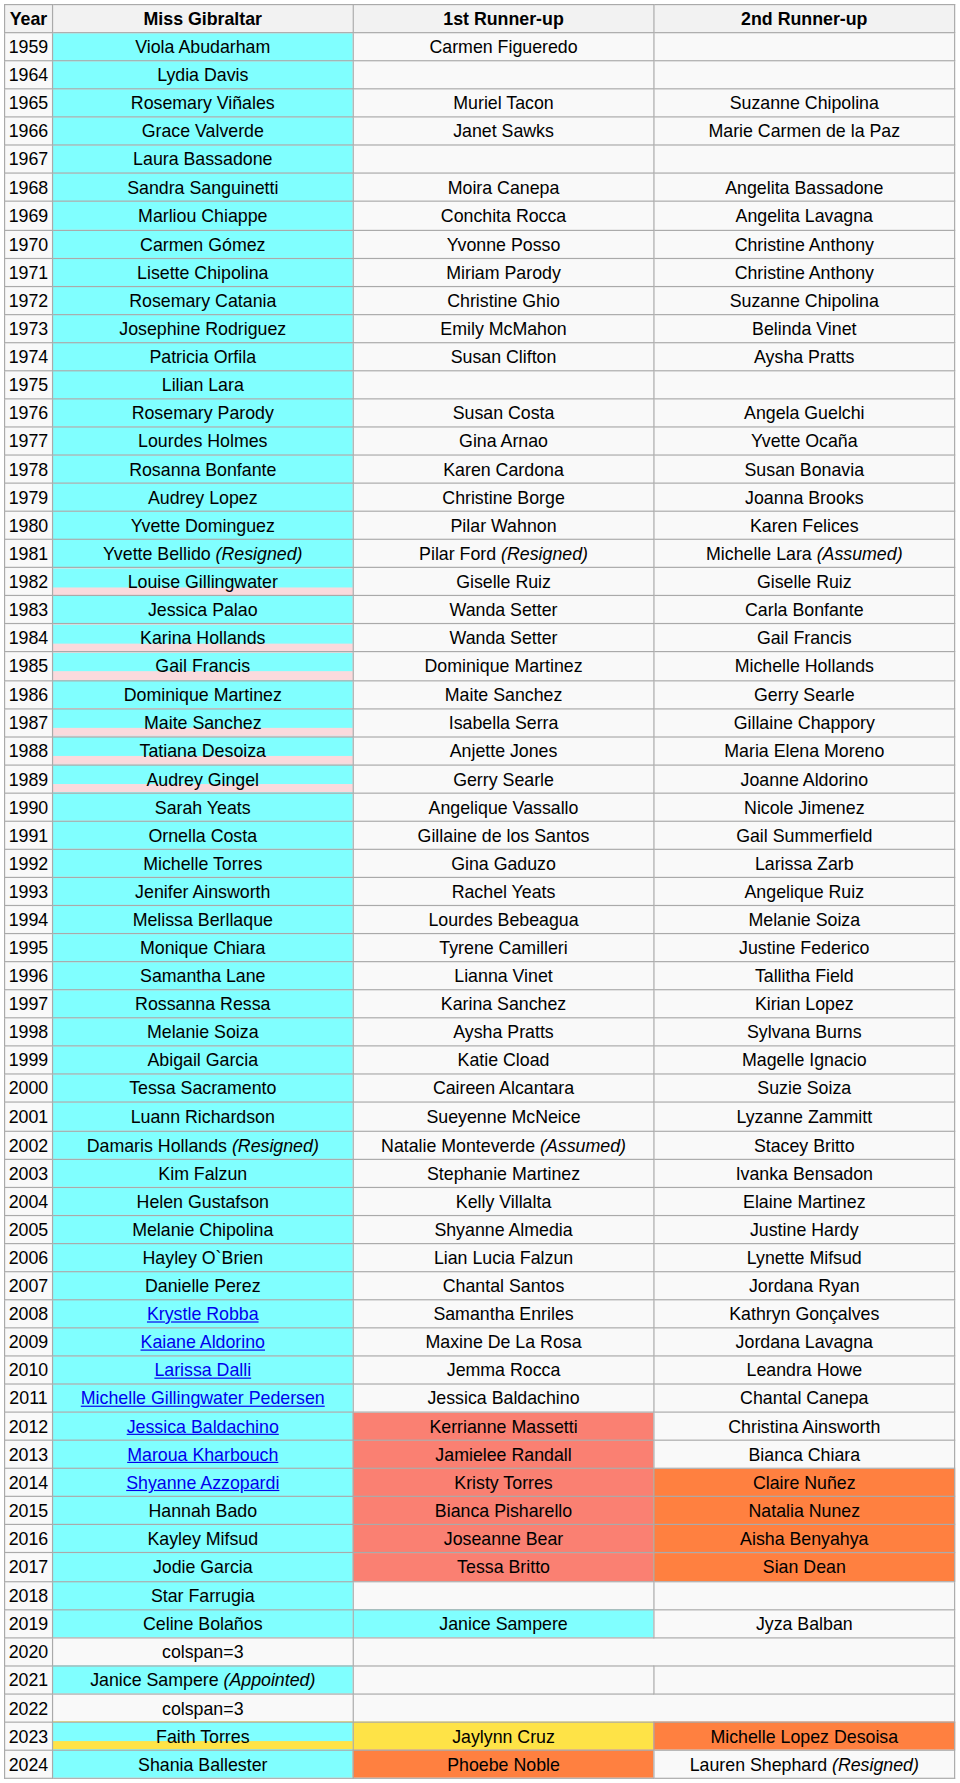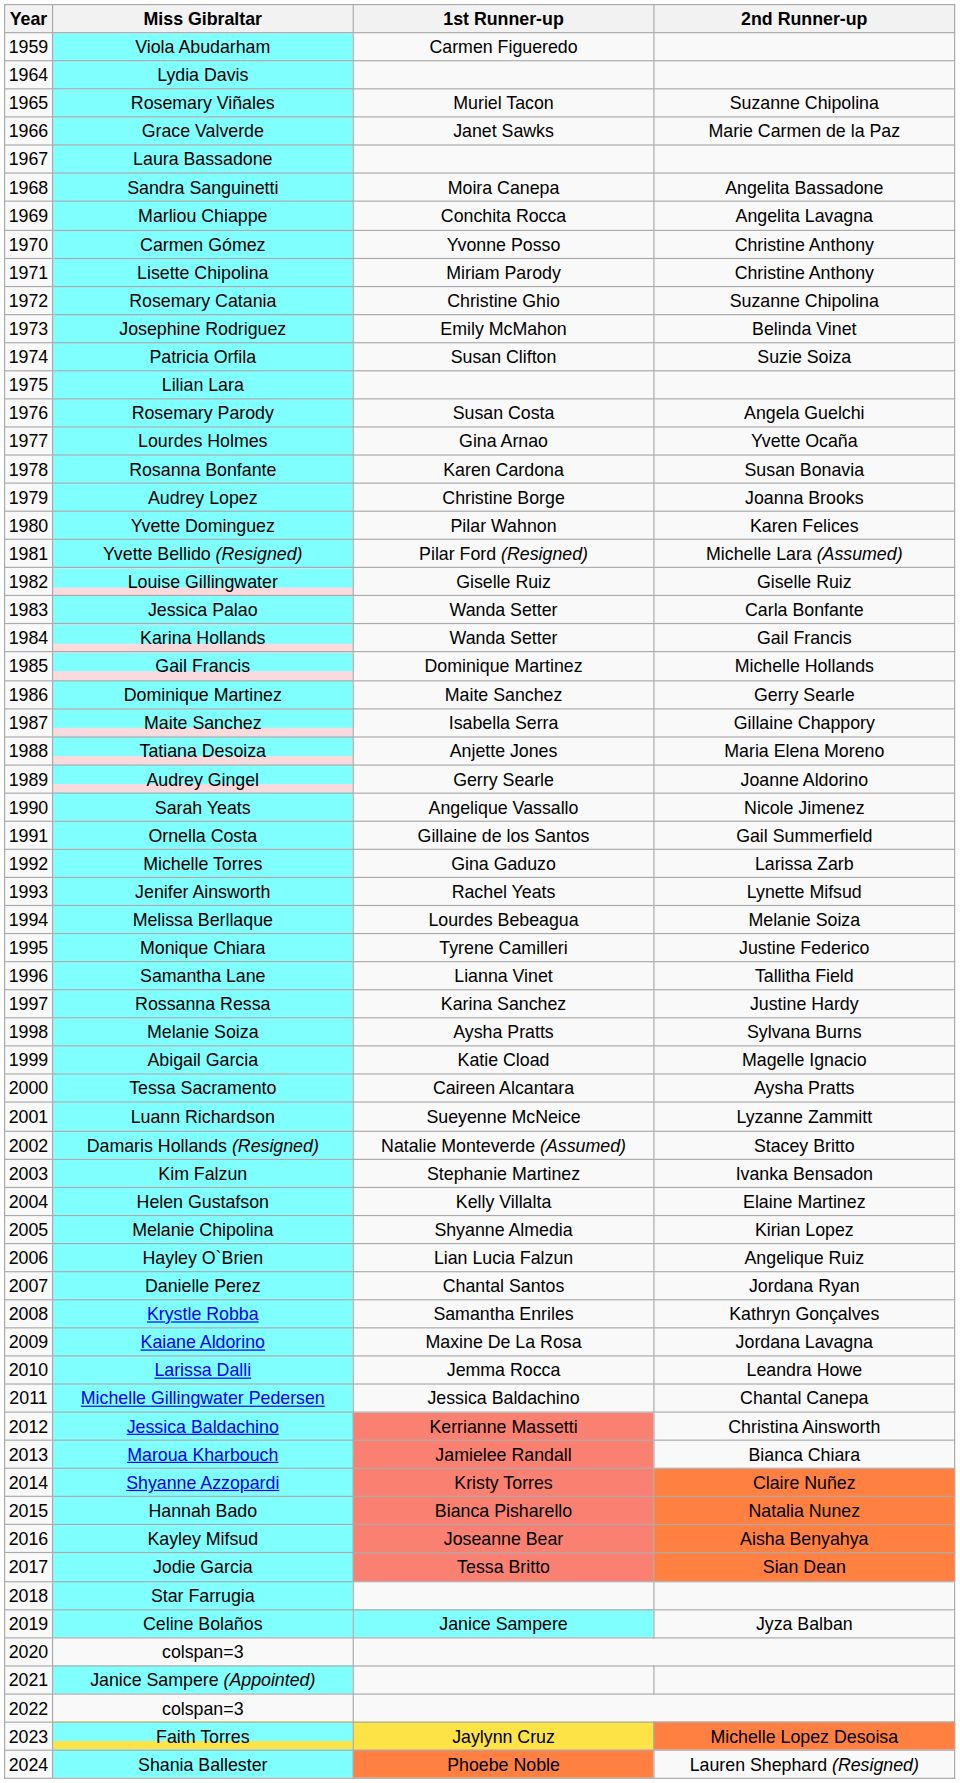(804, 357) Aysha Pratts -> (804, 357) Suzie Soiza
(804, 892) Angelique Ruiz -> (804, 892) Lynette Mifsud
(804, 1004) Kirian Lopez -> (804, 1004) Justine Hardy
(804, 1089) Suzie Soiza -> (804, 1089) Aysha Pratts
(804, 1229) Justine Hardy -> (804, 1229) Kirian Lopez
(804, 1258) Lynette Mifsud -> (804, 1258) Angelique Ruiz
